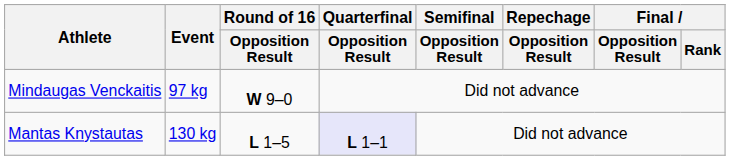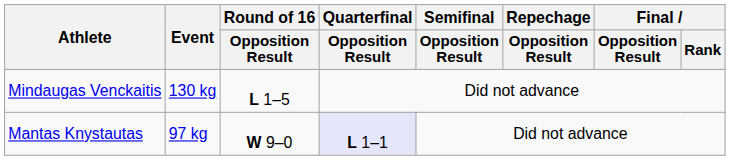(188, 91) 97 kg -> (193, 91) 130 kg
(270, 100) W 9–0 -> (269, 100) L 1–5
(193, 134) 130 kg -> (188, 134) 97 kg
(269, 143) L 1–5 -> (270, 143) W 9–0
